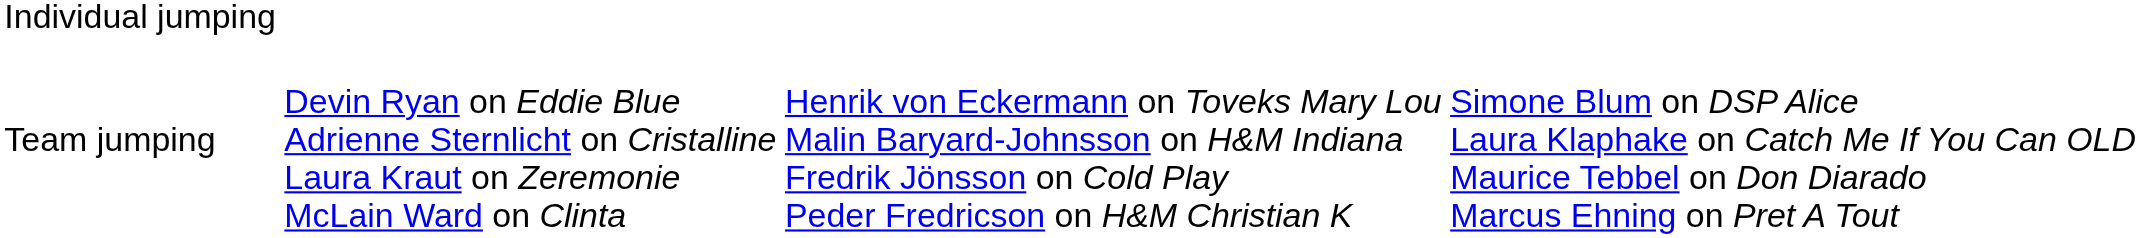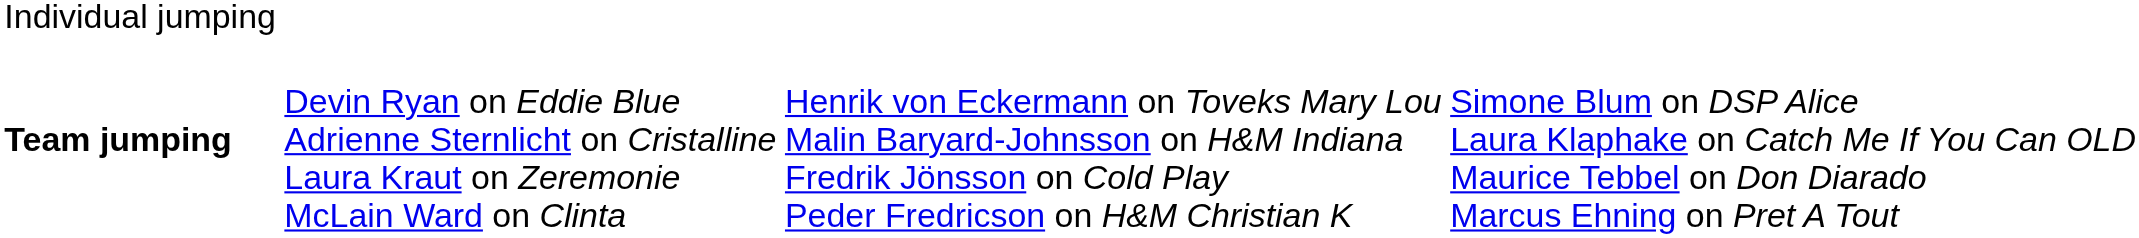(110, 139) normal -> (118, 139) bold
